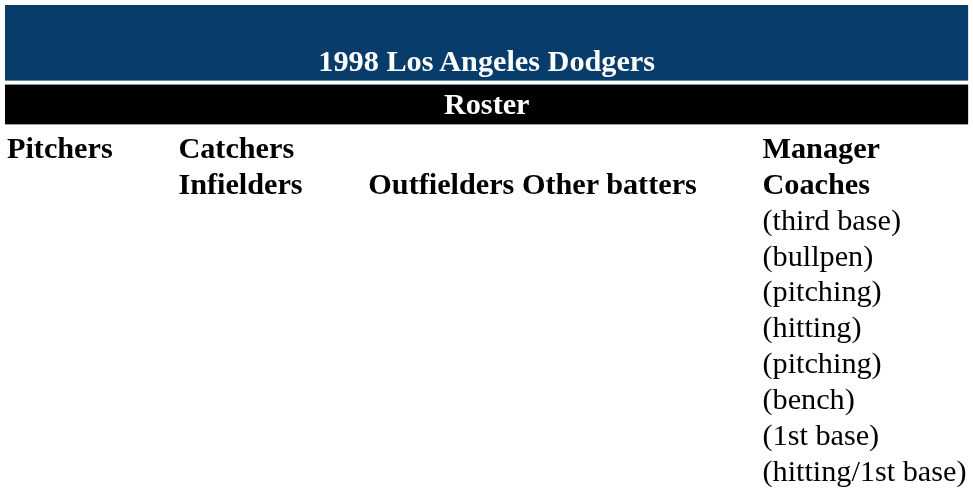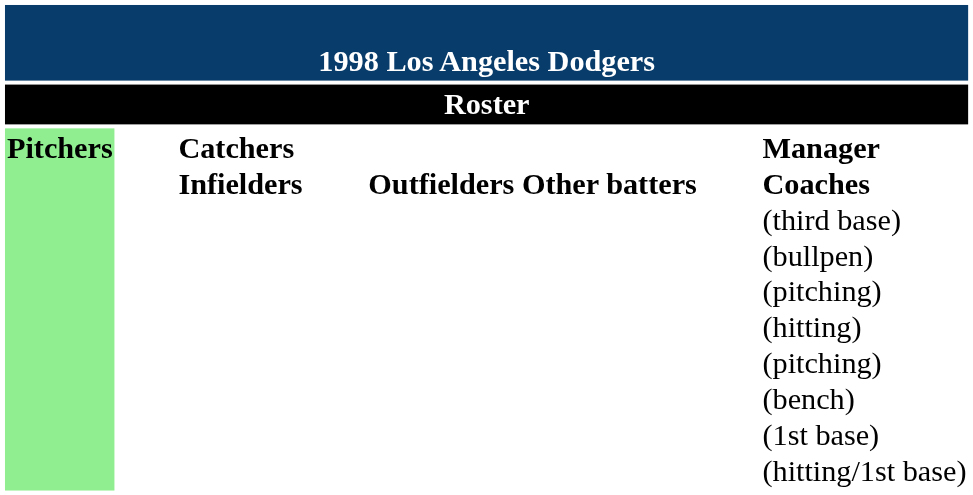(60, 147) no background -> (60, 147) lightgreen background
